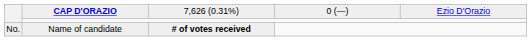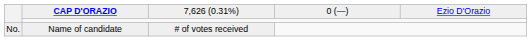(211, 30) bold -> (211, 30) normal
